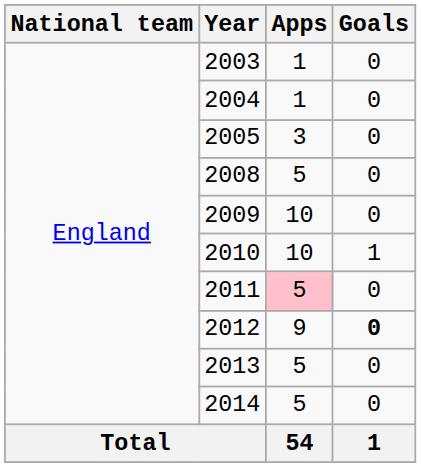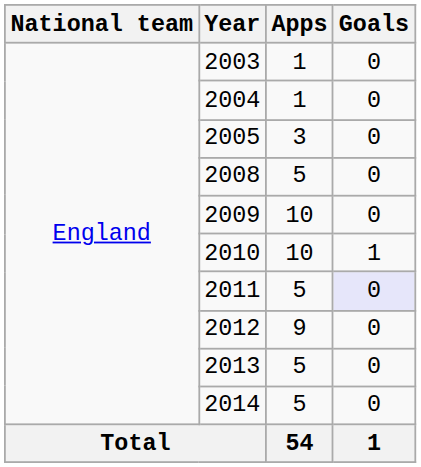(300, 291) pink background -> (300, 291) no background
(374, 291) no background -> (374, 291) lavender background
(374, 329) bold -> (374, 329) normal
